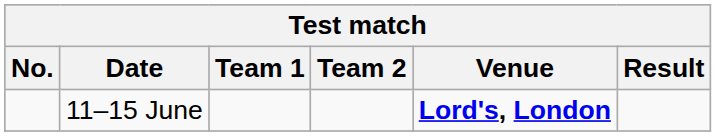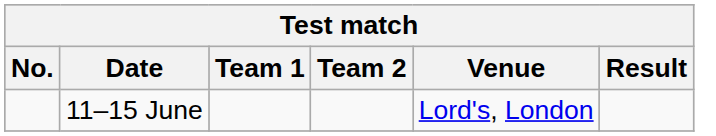(515, 109) bold -> (506, 109) normal
